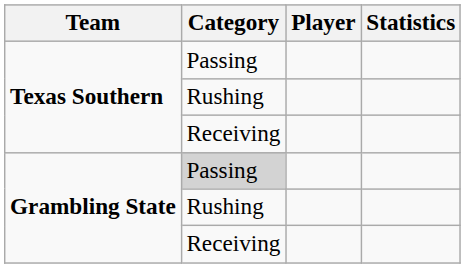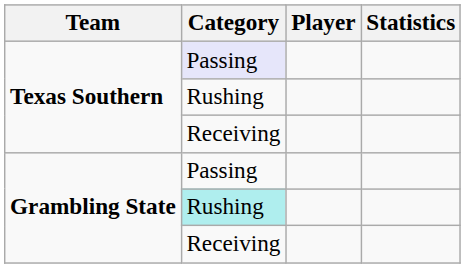(222, 59) no background -> (222, 59) lavender background
(222, 170) lightgrey background -> (222, 170) no background
(225, 207) no background -> (225, 207) paleturquoise background
